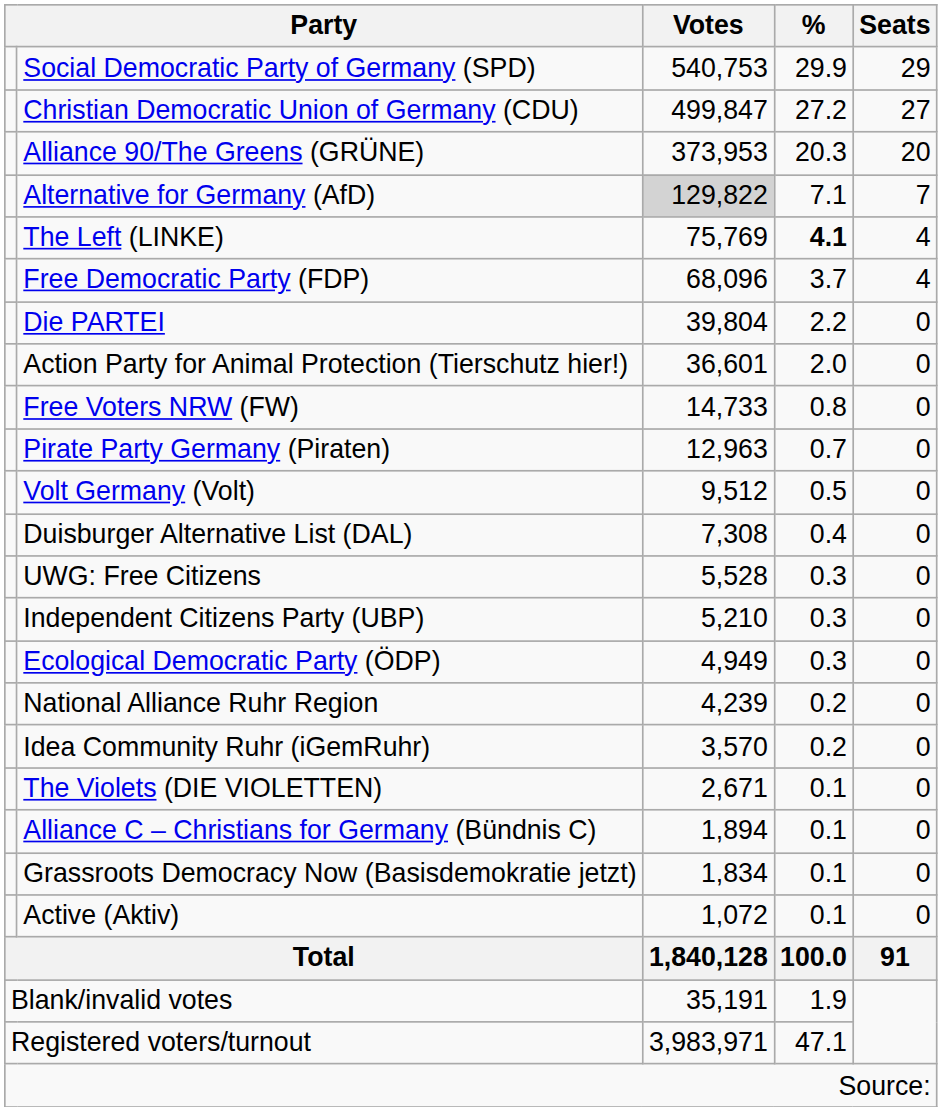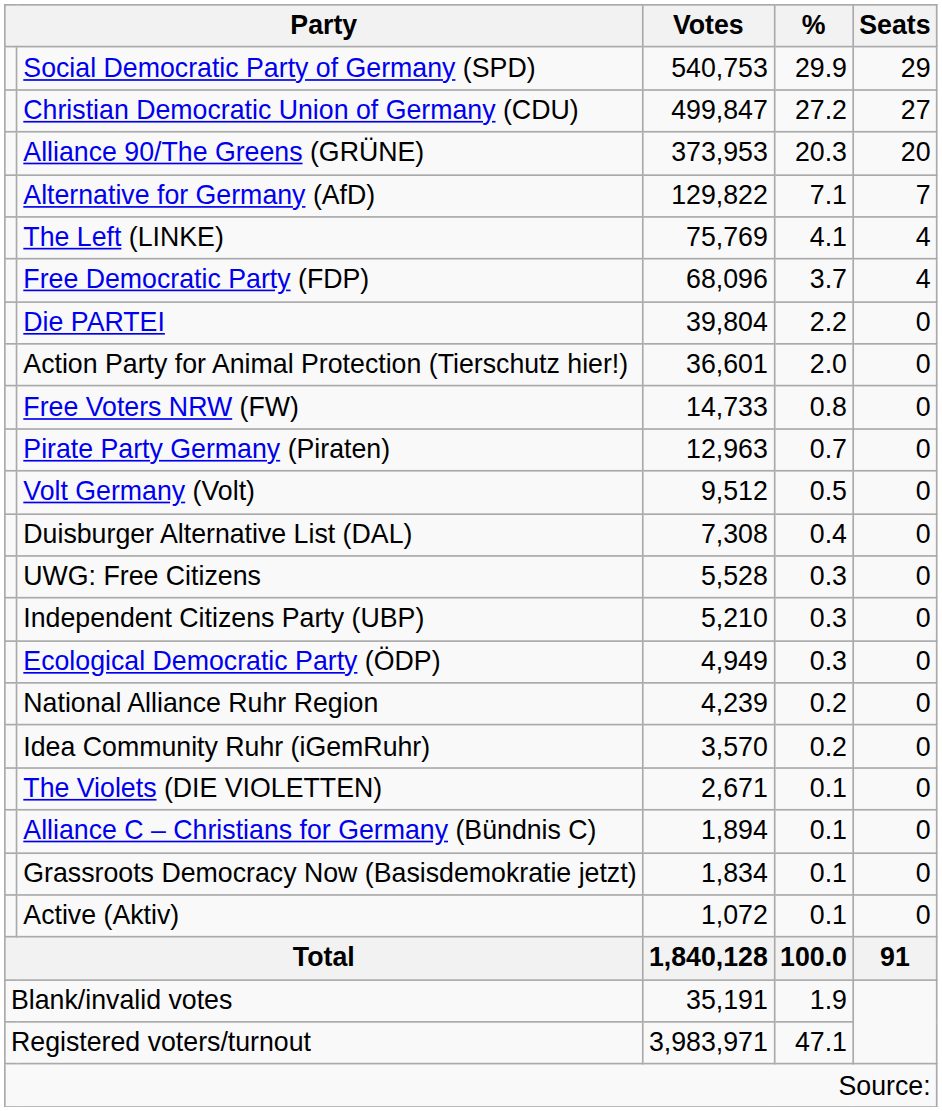(719, 195) lightgrey background -> (719, 195) no background
(828, 237) bold -> (828, 237) normal
